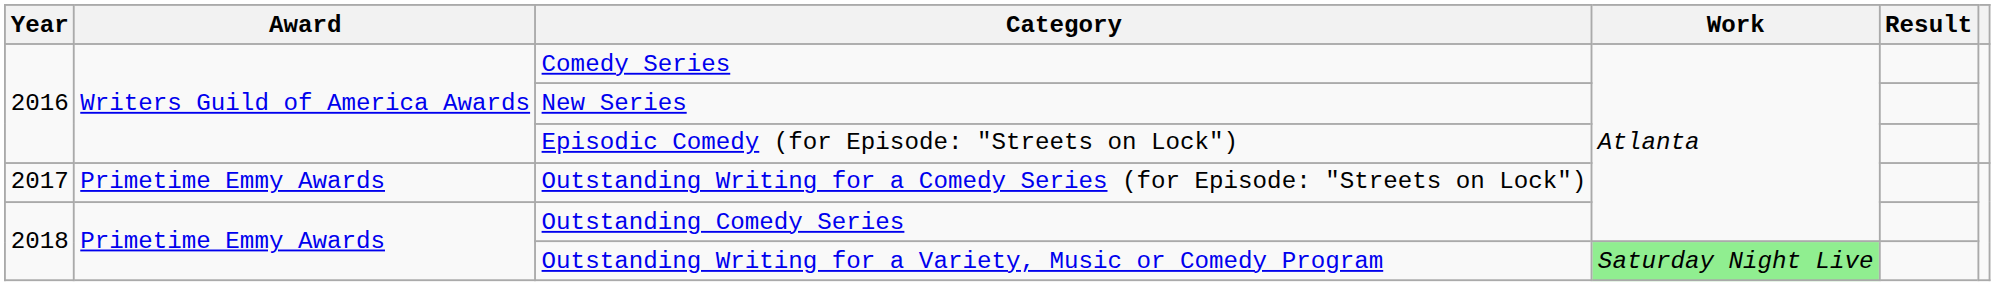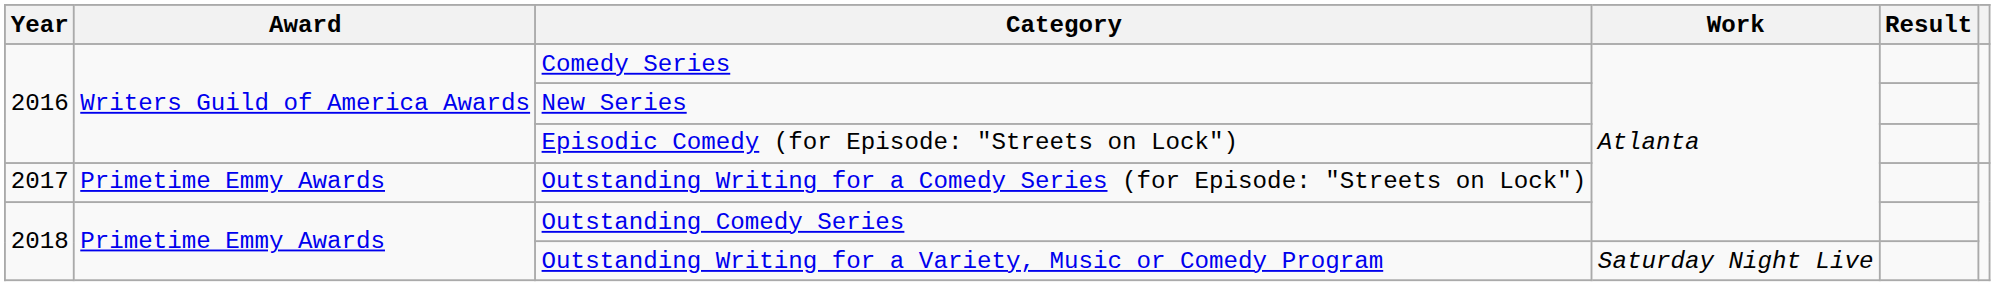(1736, 261) lightgreen background -> (1736, 261) no background
